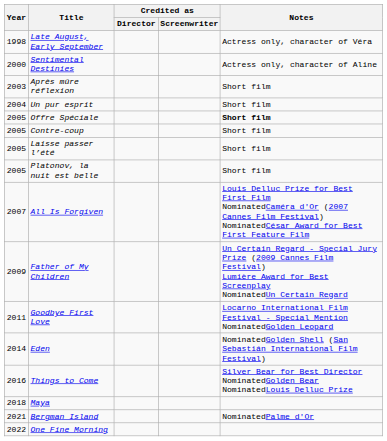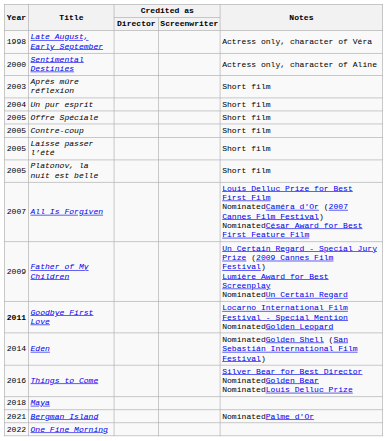(246, 118) bold -> (246, 118) normal
(16, 317) normal -> (16, 317) bold
